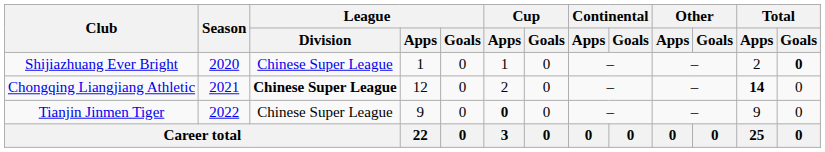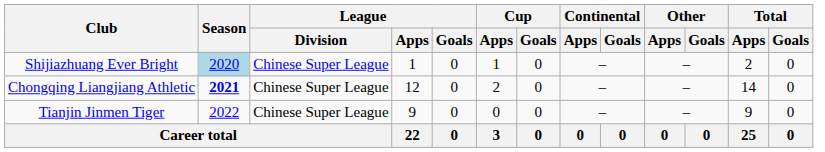(224, 64) no background -> (224, 64) lightblue background
(799, 64) bold -> (791, 64) normal
(224, 87) normal -> (224, 87) bold
(325, 87) bold -> (321, 87) normal
(757, 87) bold -> (749, 87) normal
(504, 111) bold -> (496, 111) normal
